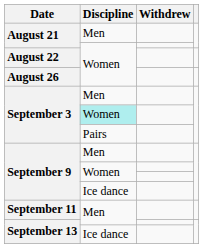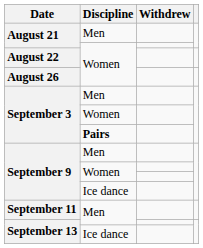(101, 114) paleturquoise background -> (101, 114) no background
(95, 133) normal -> (96, 133) bold
